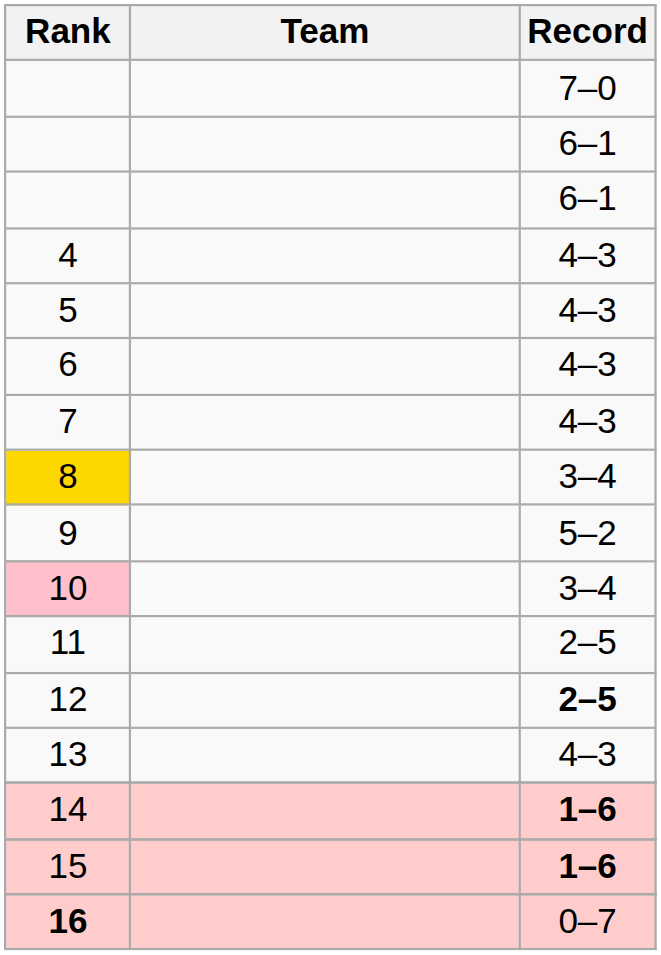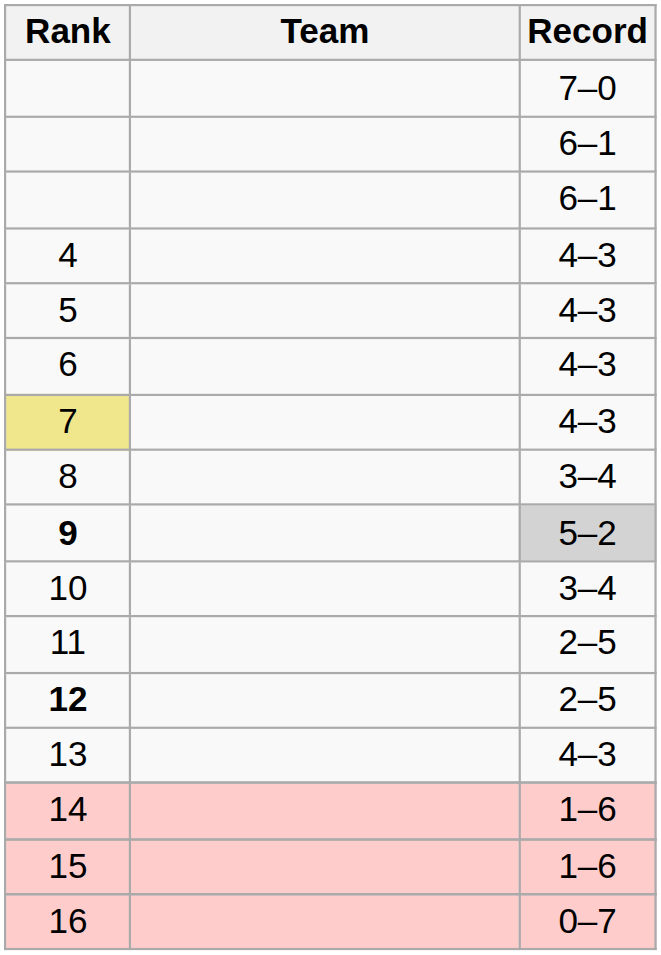(68, 421) no background -> (68, 421) khaki background
(68, 476) gold background -> (68, 476) no background
(68, 532) normal -> (68, 532) bold
(588, 532) no background -> (588, 532) lightgrey background
(68, 587) pink background -> (68, 587) no background
(68, 699) normal -> (68, 699) bold
(588, 699) bold -> (588, 699) normal
(588, 810) bold -> (588, 810) normal
(588, 865) bold -> (588, 865) normal
(68, 921) bold -> (68, 921) normal
